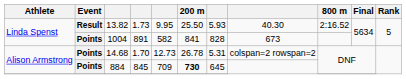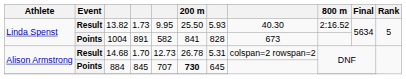(89, 53) Points -> (89, 53) Result
(165, 67) 709 -> (165, 67) 707
